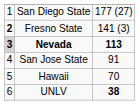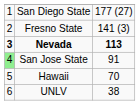(9, 28) bold -> (9, 28) normal
(9, 44) lightgrey background -> (9, 44) no background
(9, 60) no background -> (9, 60) lightgreen background
(114, 92) bold -> (114, 92) normal
